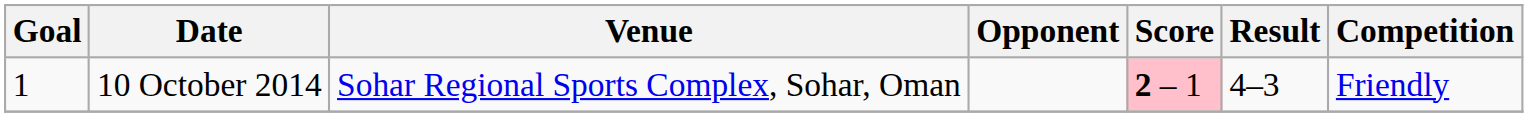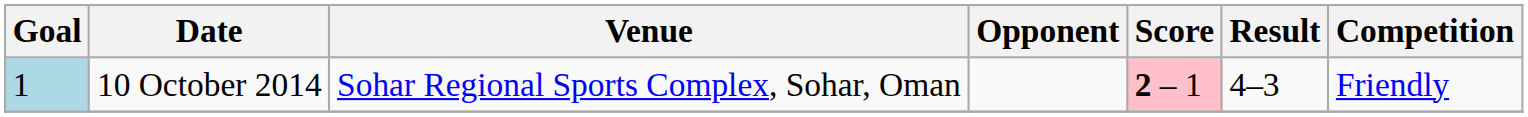(21, 84) no background -> (21, 84) lightblue background
